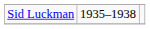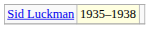(108, 14) no background -> (108, 14) lightyellow background
